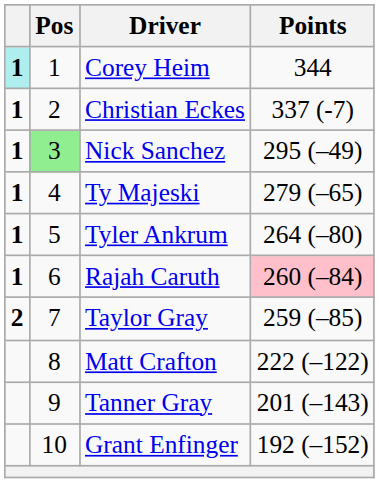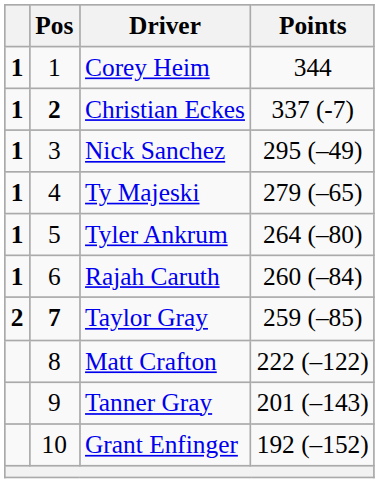(17, 67) paleturquoise background -> (17, 67) no background
(54, 109) normal -> (54, 109) bold
(54, 151) lightgreen background -> (54, 151) no background
(313, 276) pink background -> (313, 276) no background
(54, 318) normal -> (54, 318) bold
